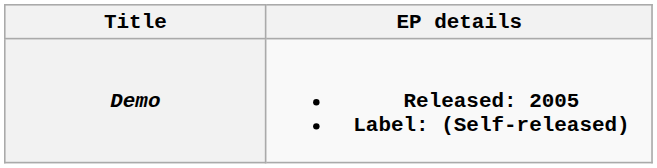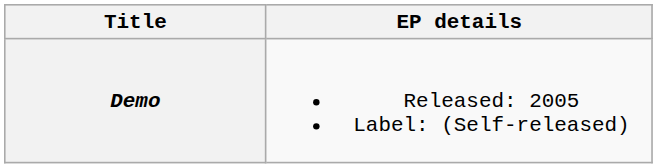(459, 113) bold -> (459, 113) normal
